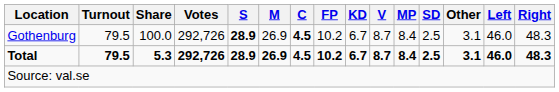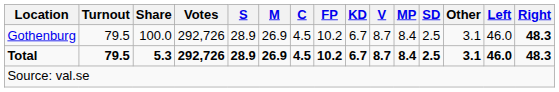(243, 35) bold -> (243, 35) normal
(302, 35) bold -> (302, 35) normal
(539, 35) normal -> (539, 35) bold
